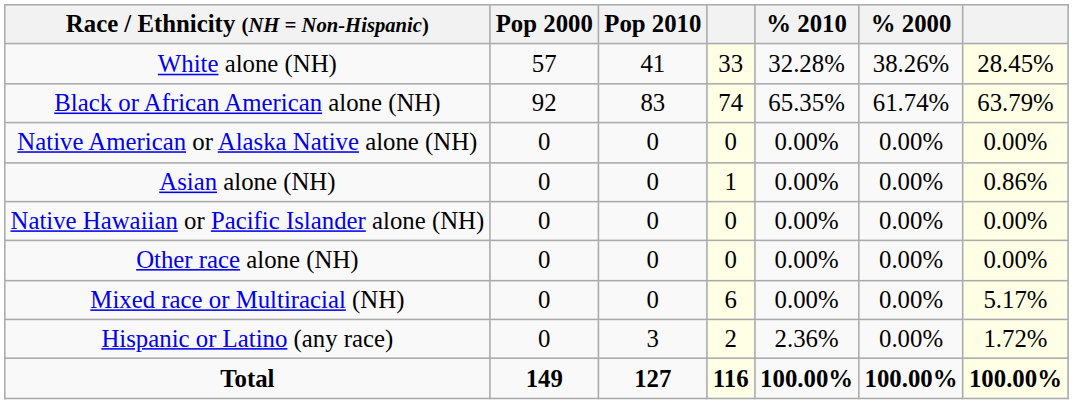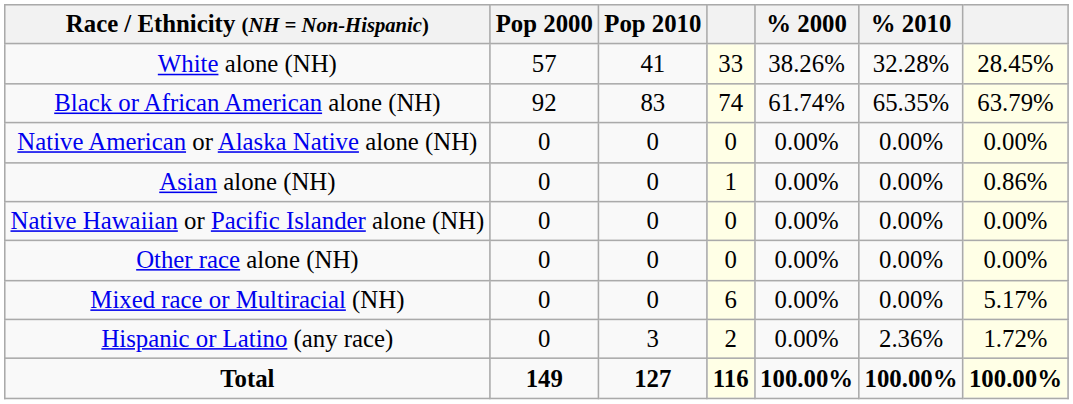columns swapped: (911, 24) <-> (807, 24)
